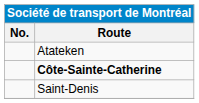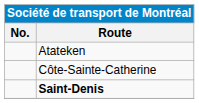(99, 70) bold -> (97, 70) normal
(68, 88) normal -> (71, 88) bold
